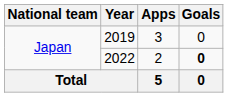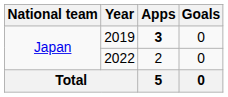(158, 37) normal -> (158, 37) bold
(201, 59) bold -> (201, 59) normal
